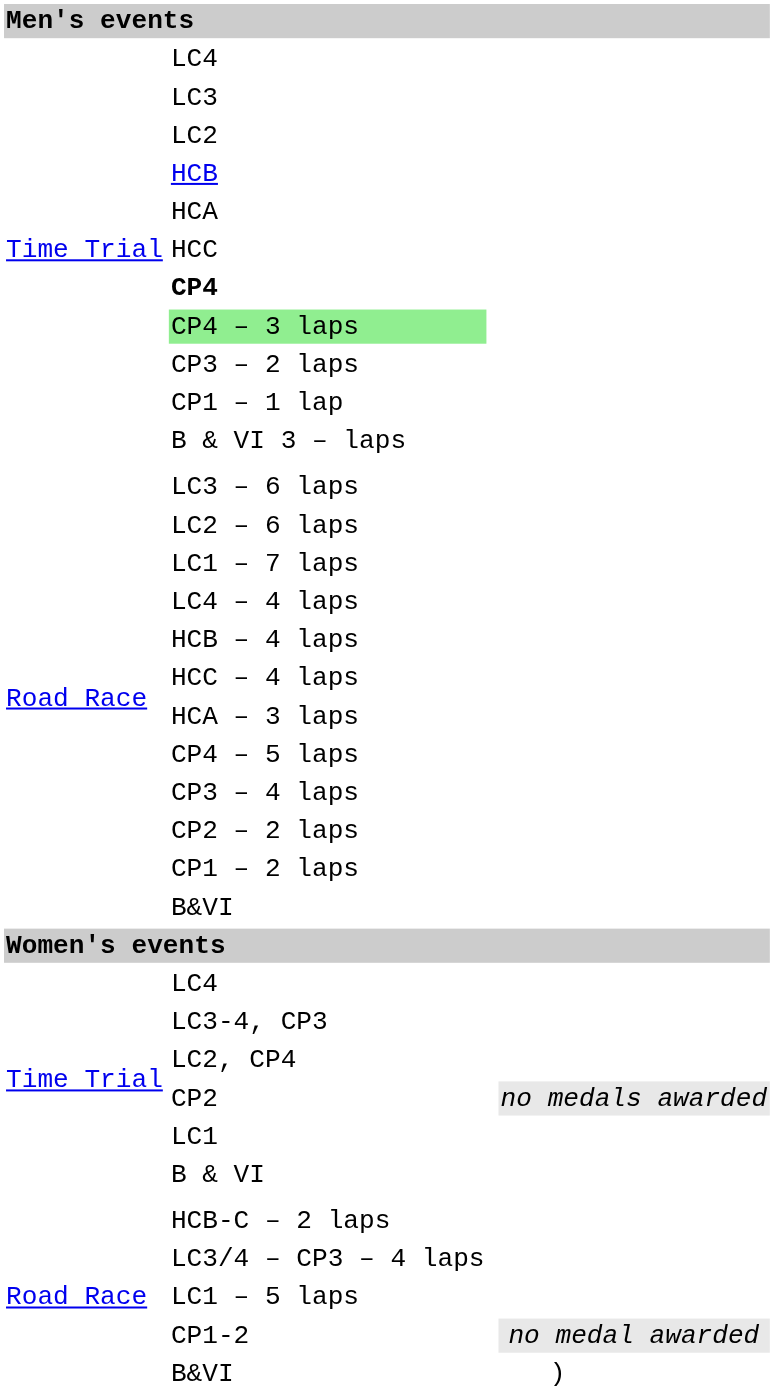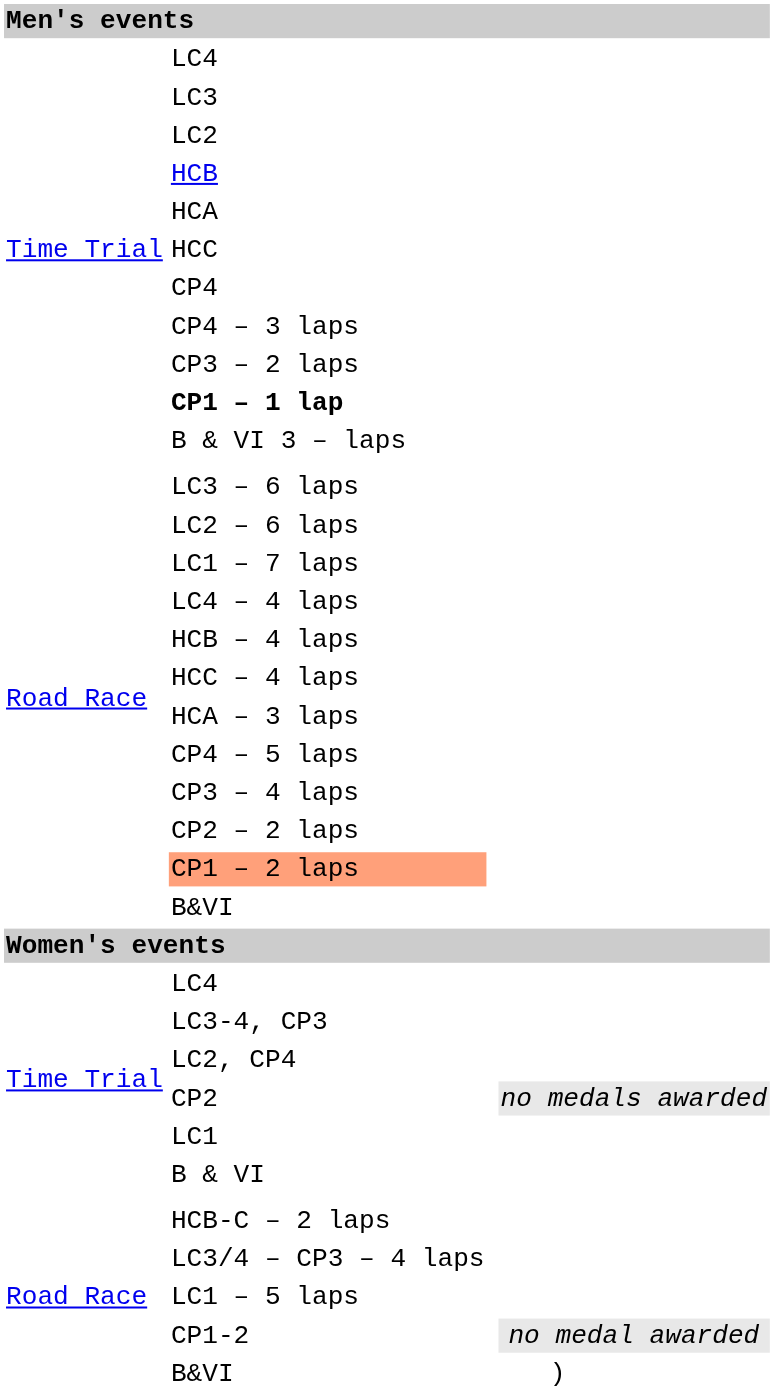(194, 288) bold -> (194, 288) normal
(265, 327) lightgreen background -> (265, 327) no background
(257, 403) normal -> (257, 403) bold
(265, 869) no background -> (265, 869) lightsalmon background
